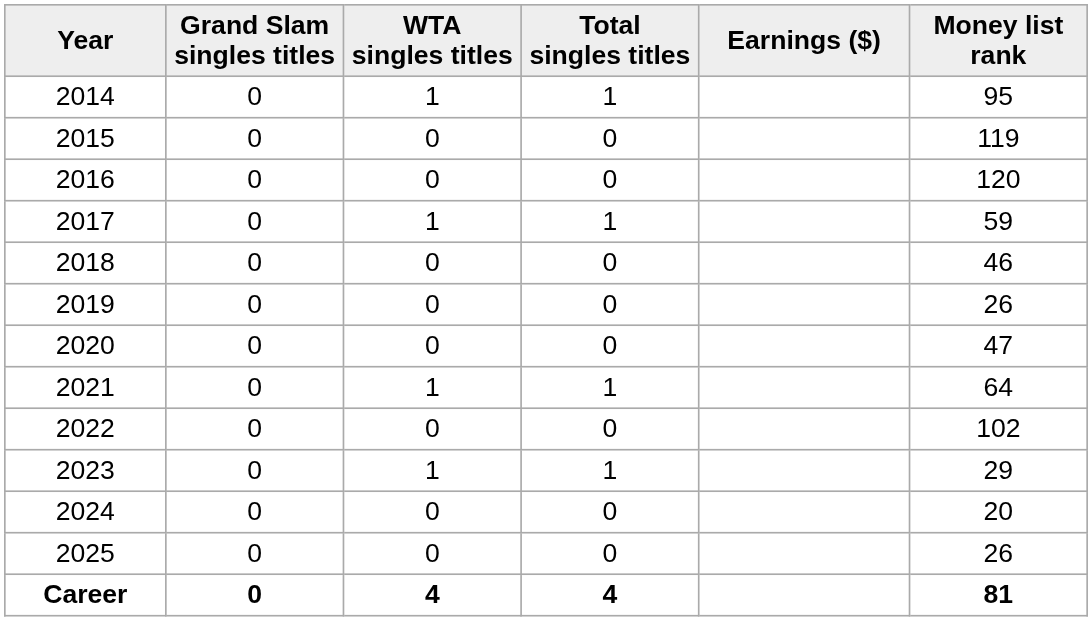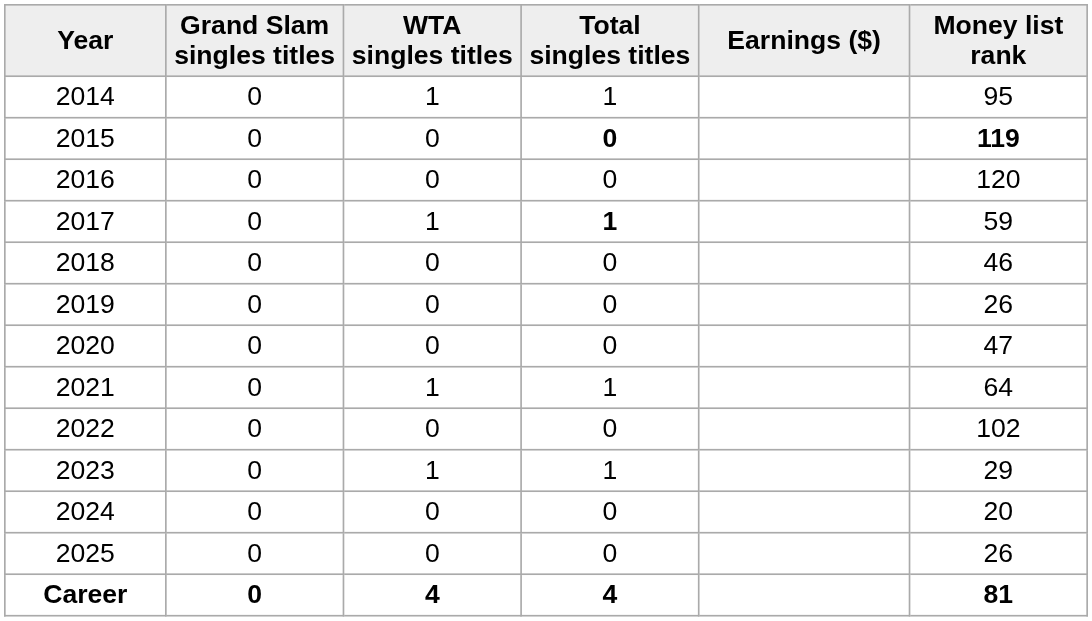(610, 138) normal -> (610, 138) bold
(998, 138) normal -> (998, 138) bold
(610, 221) normal -> (610, 221) bold
